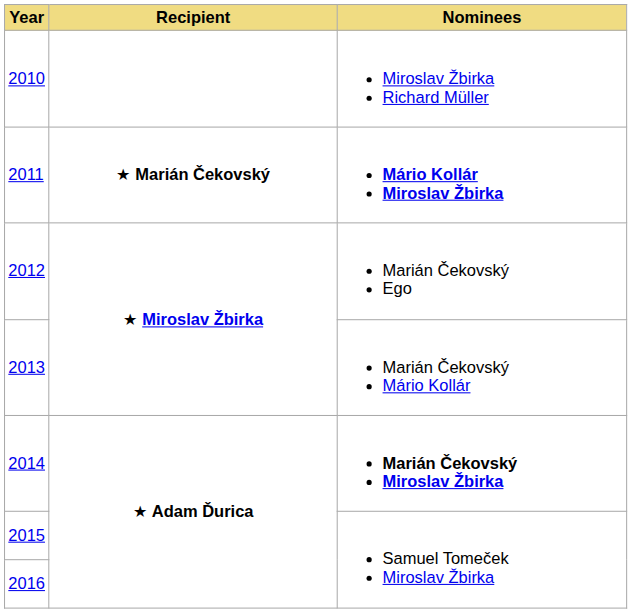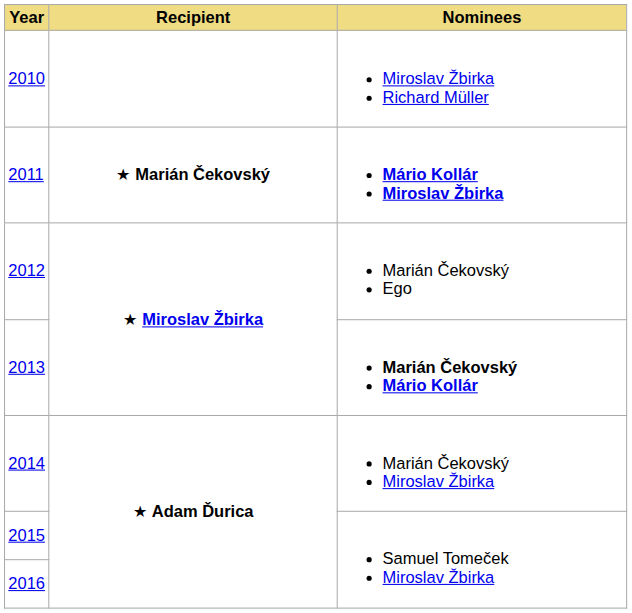(482, 377) normal -> (482, 377) bold
(482, 473) bold -> (482, 473) normal
